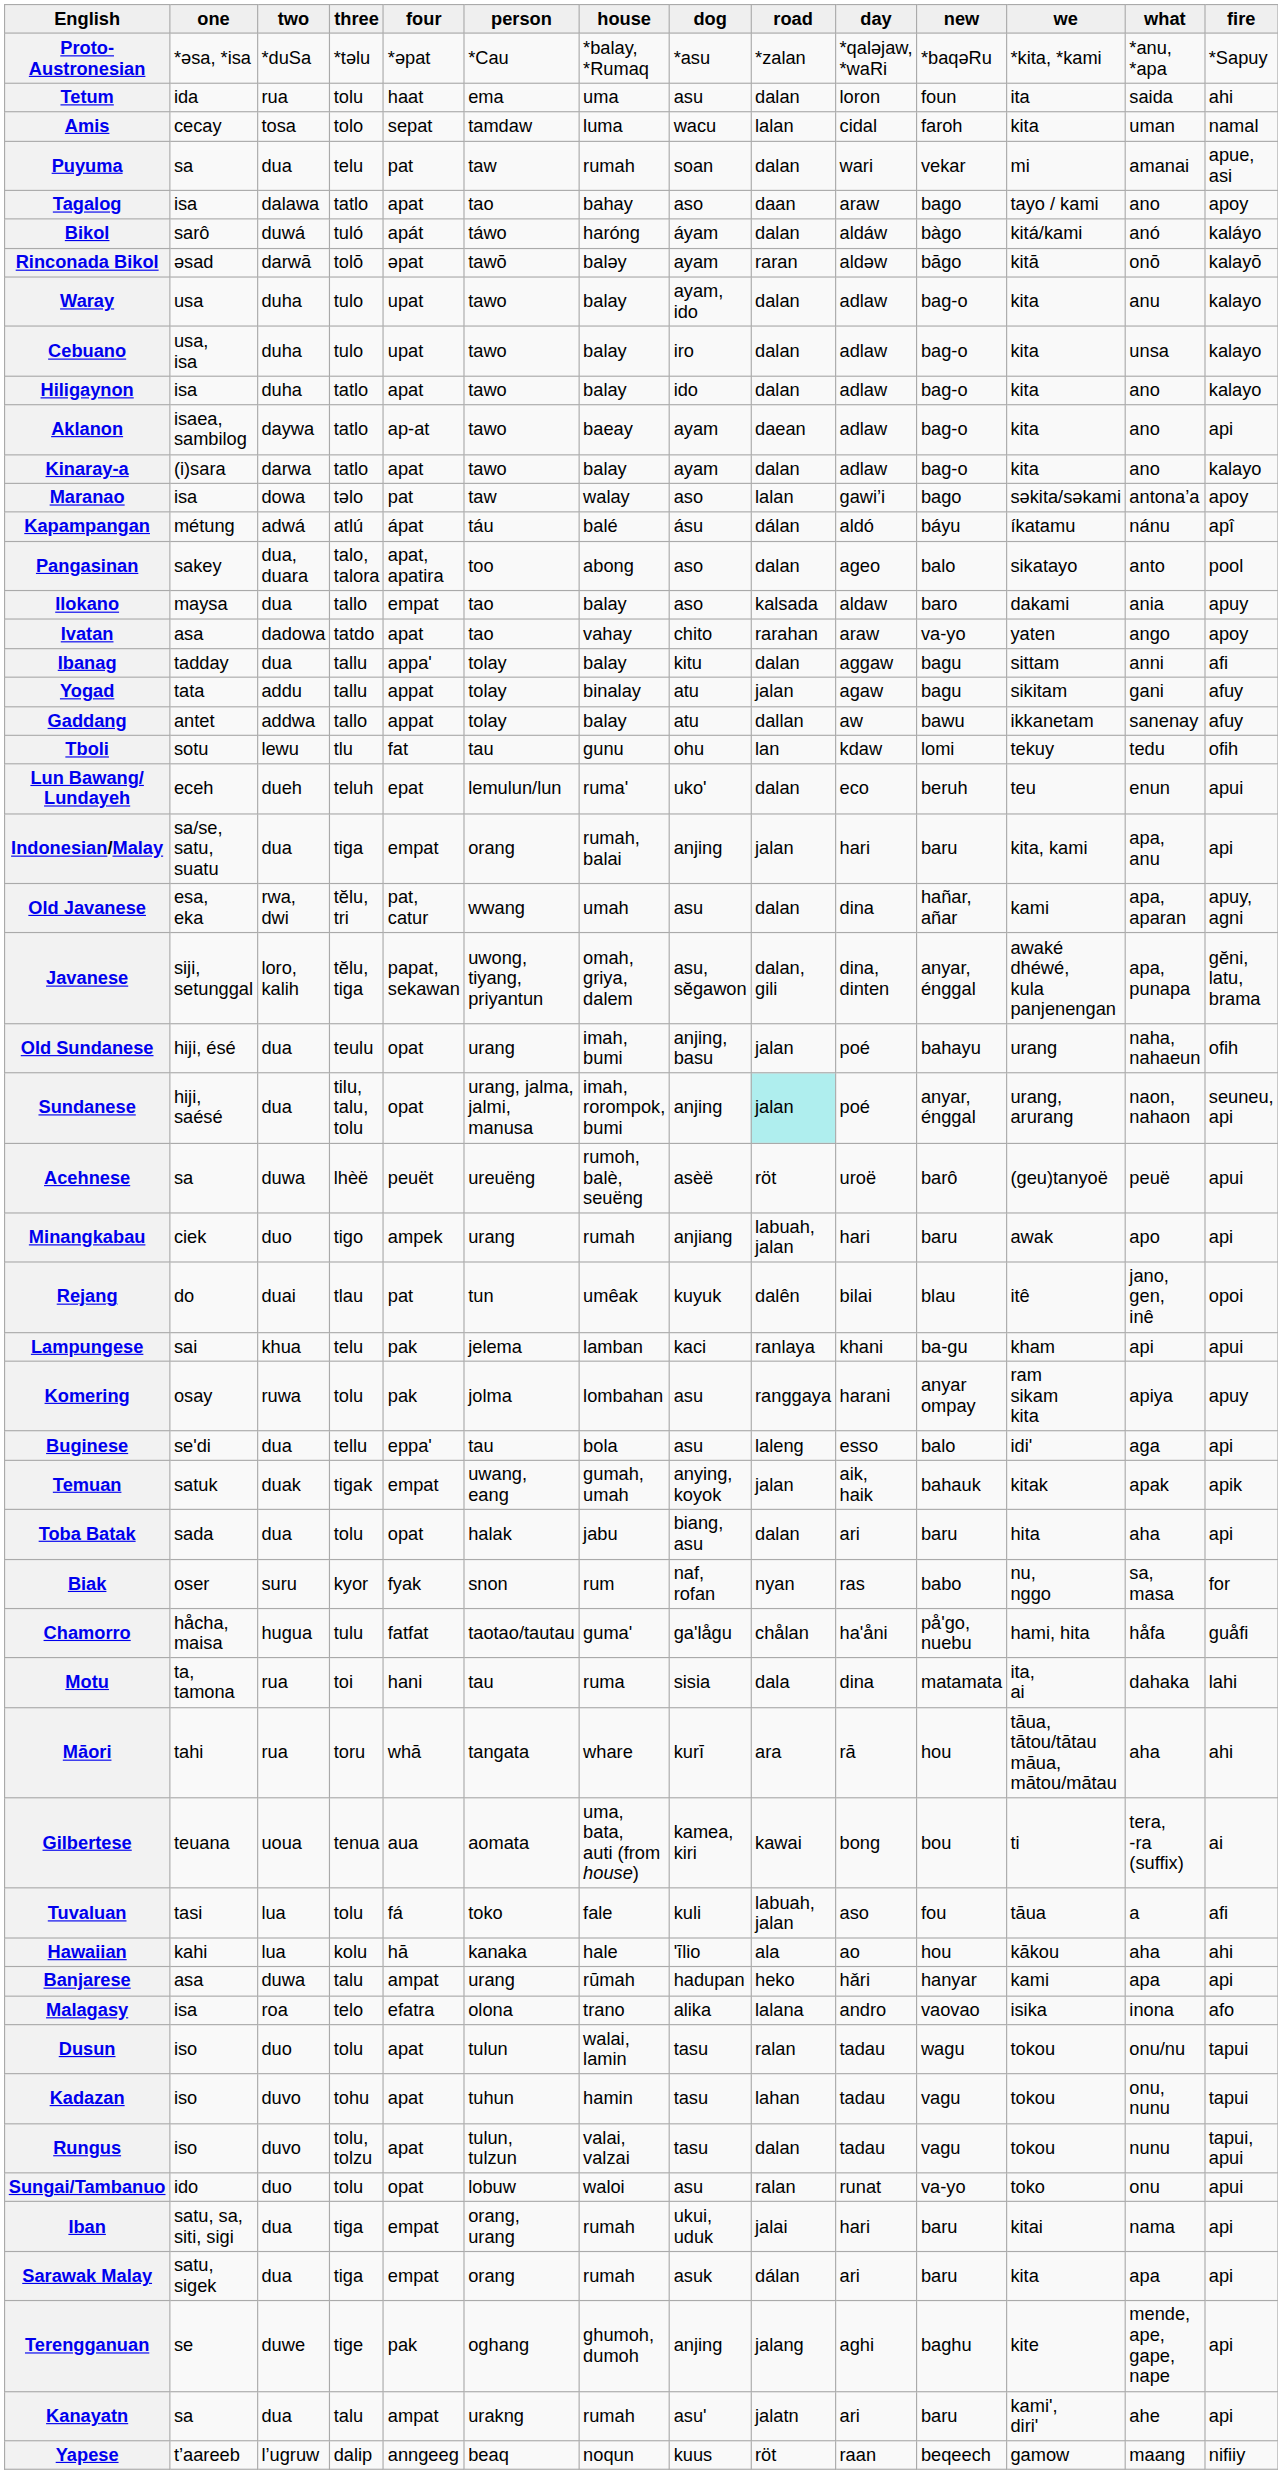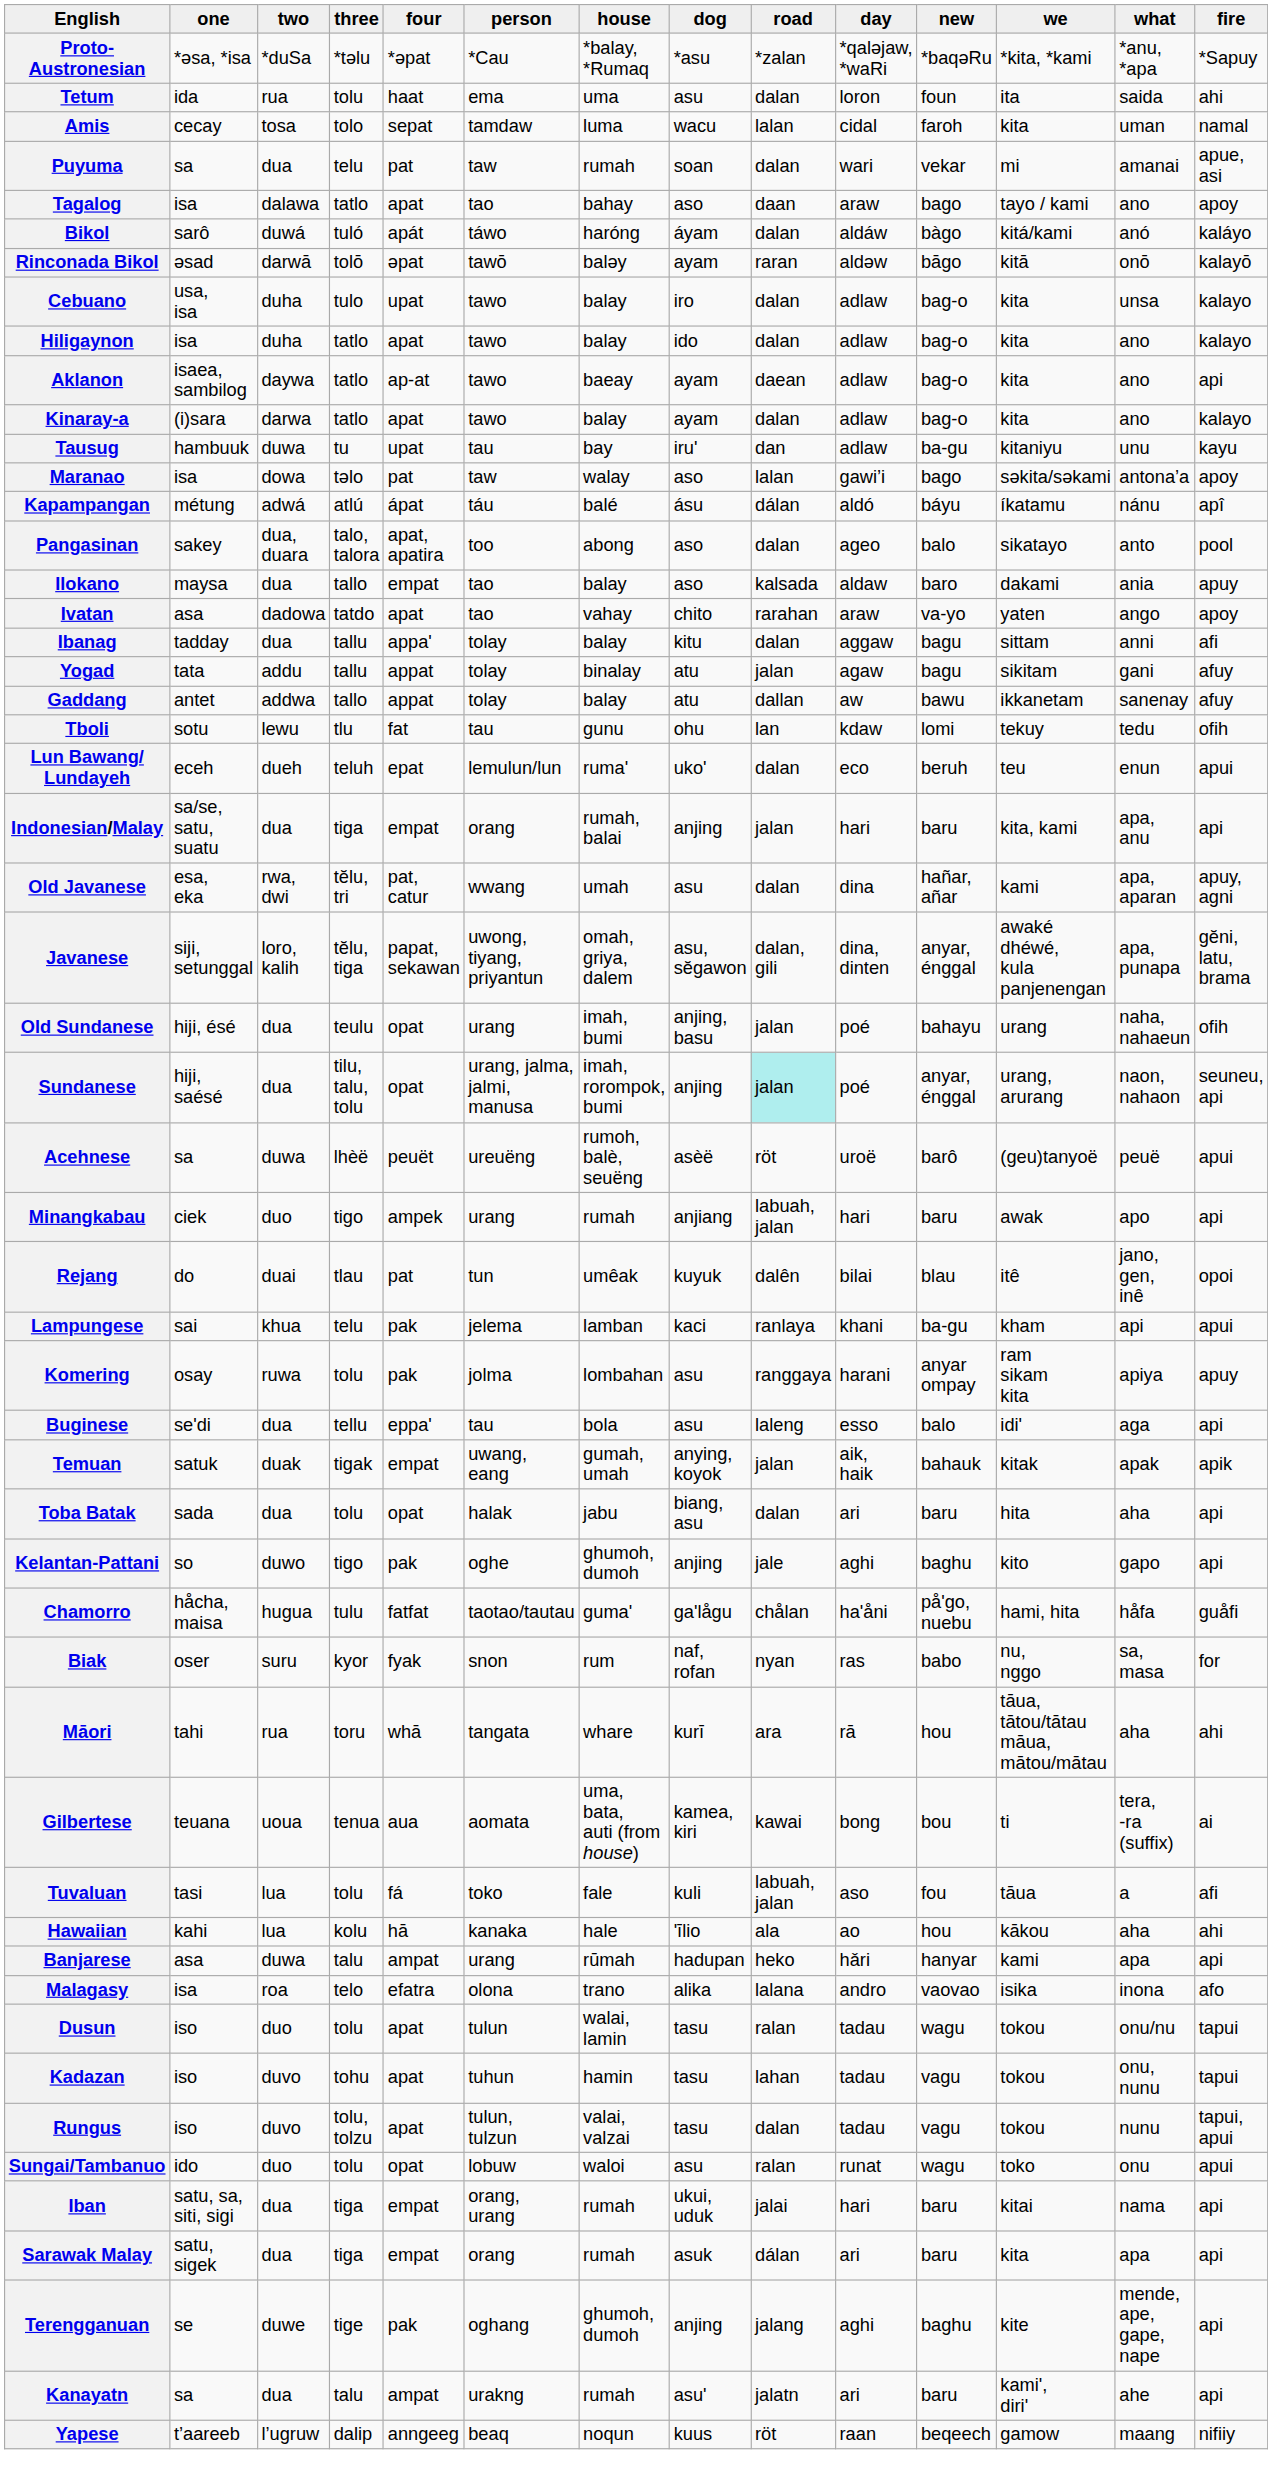- row: (87, 301)
+ row: (87, 448)
+ row: (87, 1563)
rows swapped: (87, 1583) <-> (87, 1633)
- row: (87, 1682)
(943, 2187) va-yo -> (943, 2166) wagu
